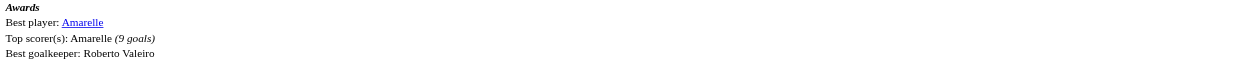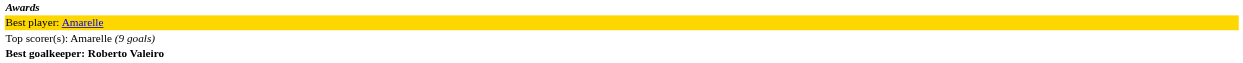(55, 22) no background -> (55, 22) gold background
(80, 54) normal -> (85, 54) bold
